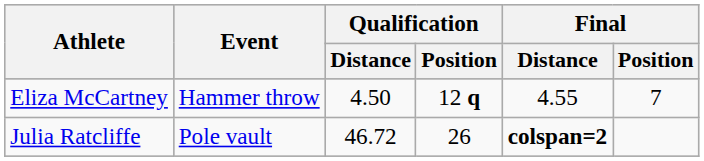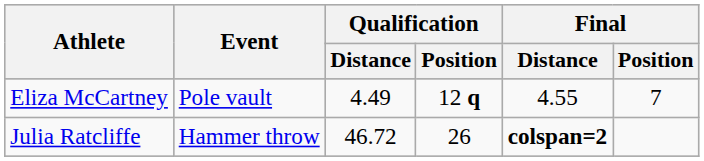(249, 98) Hammer throw -> (225, 98) Pole vault
(371, 98) 4.50 -> (371, 98) 4.49
(225, 136) Pole vault -> (249, 136) Hammer throw
